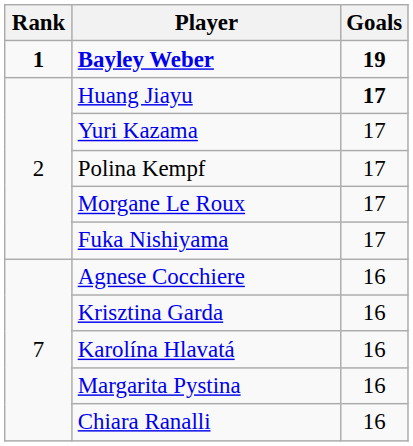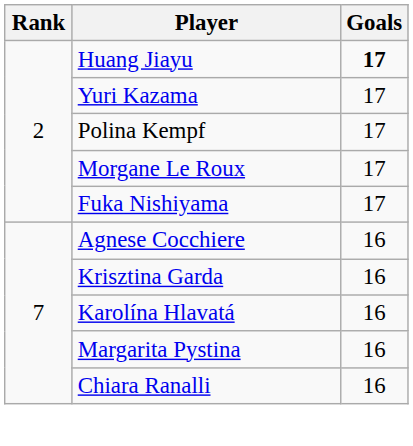- row: (146, 58)
